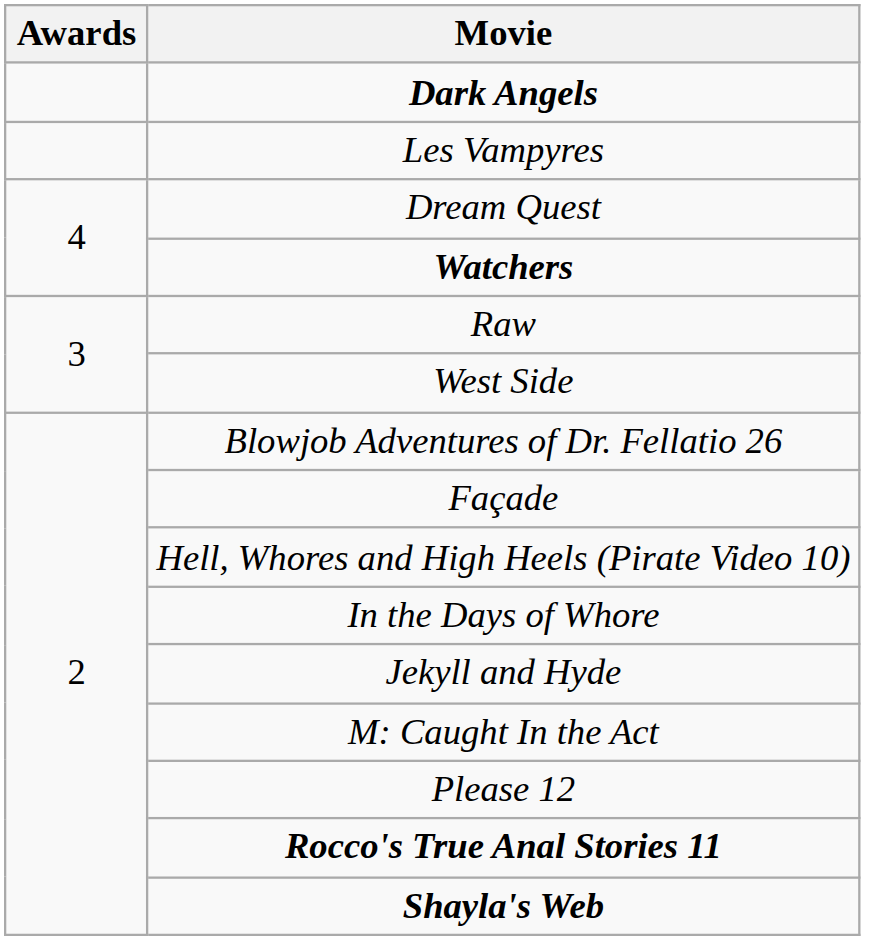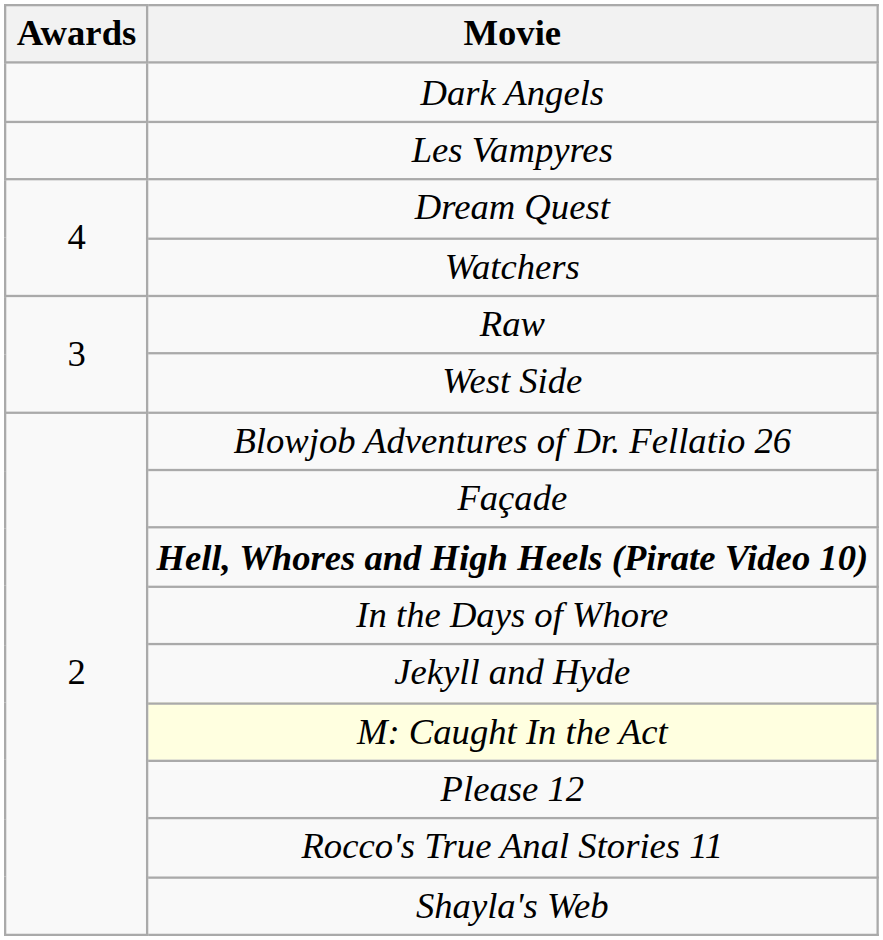(503, 91) bold -> (512, 91) normal
(503, 265) bold -> (512, 265) normal
(503, 556) normal -> (512, 556) bold
(503, 730) no background -> (512, 730) lightyellow background
(503, 847) bold -> (512, 847) normal
(503, 905) bold -> (512, 905) normal
